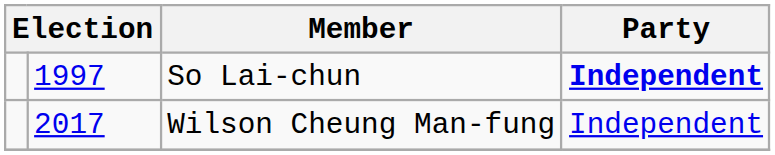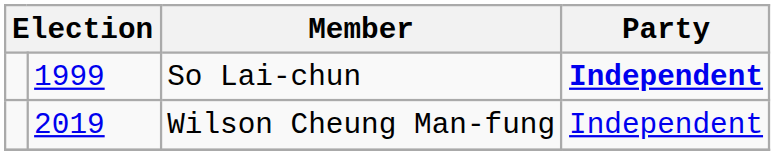(69, 77) 1997 -> (69, 77) 1999
(69, 125) 2017 -> (69, 125) 2019
